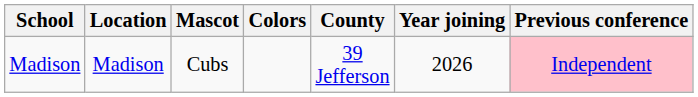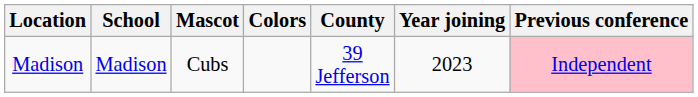columns swapped: (45, 20) <-> (128, 20)
(452, 64) 2026 -> (452, 64) 2023
